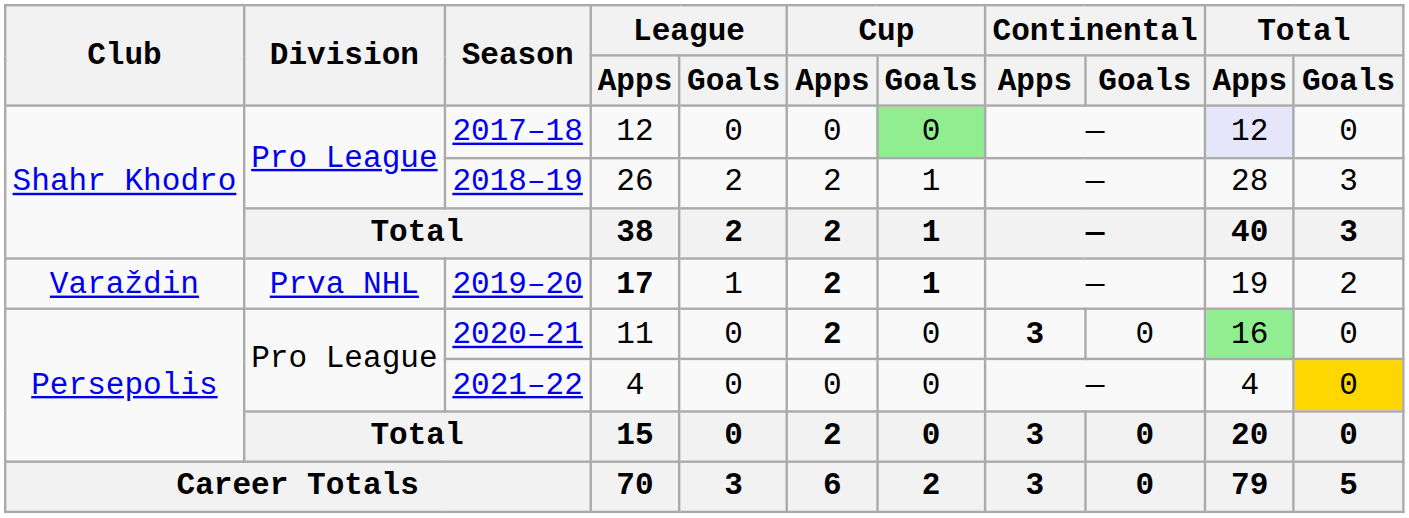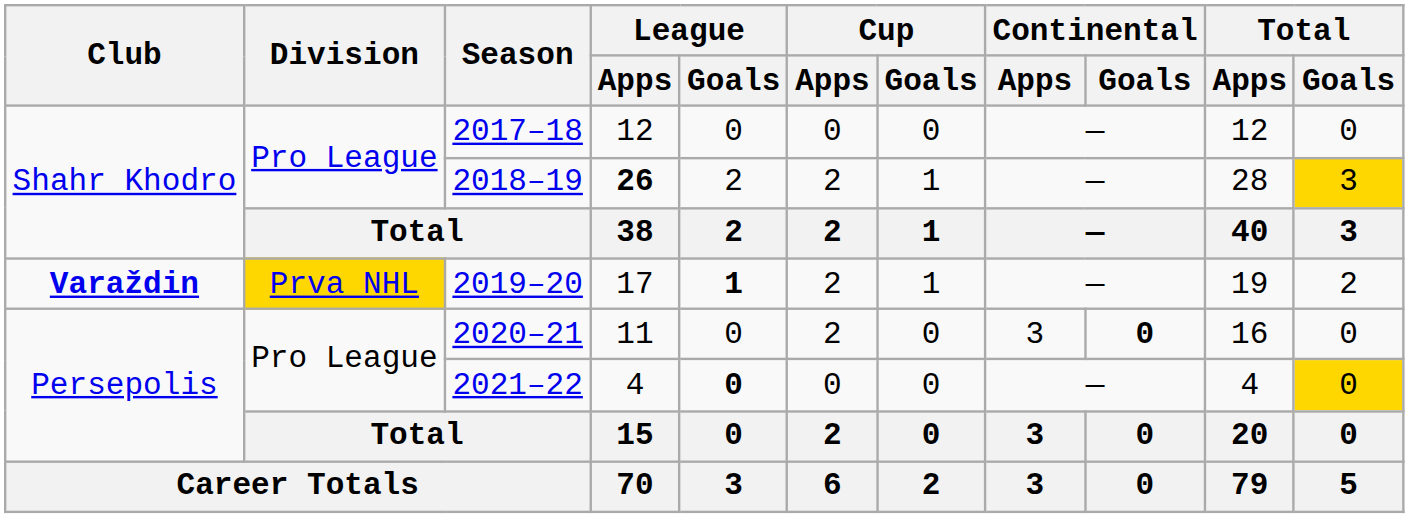(931, 132) lightgreen background -> (931, 132) no background
(1250, 132) lavender background -> (1250, 132) no background
(635, 182) normal -> (635, 182) bold
(1348, 182) no background -> (1348, 182) gold background
(124, 284) normal -> (124, 284) bold
(344, 284) no background -> (344, 284) gold background
(635, 284) bold -> (635, 284) normal
(734, 284) normal -> (734, 284) bold
(832, 284) bold -> (832, 284) normal
(931, 284) bold -> (931, 284) normal
(832, 334) bold -> (832, 334) normal
(1035, 334) bold -> (1035, 334) normal
(1145, 334) normal -> (1145, 334) bold
(1250, 334) lightgreen background -> (1250, 334) no background
(734, 385) normal -> (734, 385) bold
